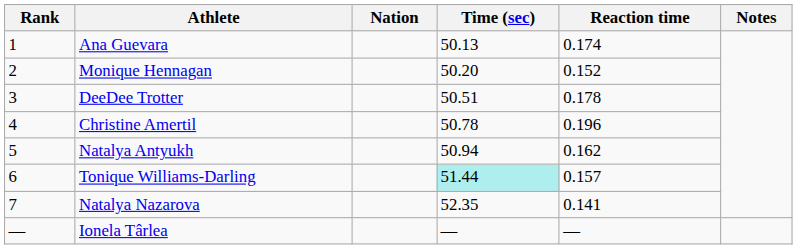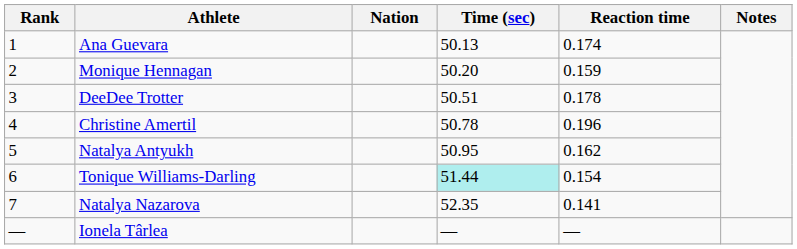(582, 71) 0.152 -> (582, 71) 0.159
(460, 151) 50.94 -> (460, 151) 50.95
(582, 177) 0.157 -> (582, 177) 0.154
